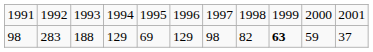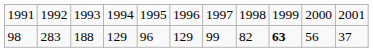(147, 36) 69 -> (147, 36) 96
(213, 36) 98 -> (213, 36) 99
(312, 36) 59 -> (312, 36) 56
